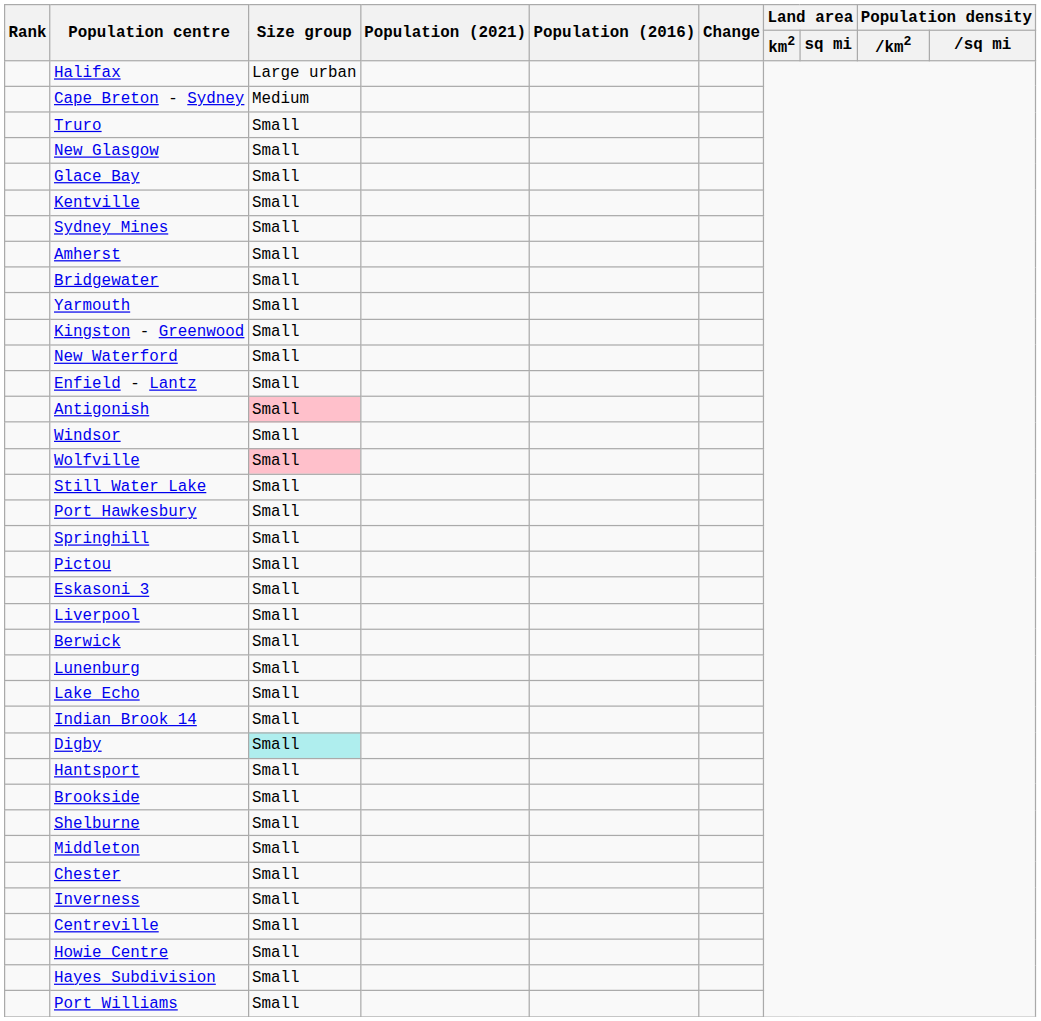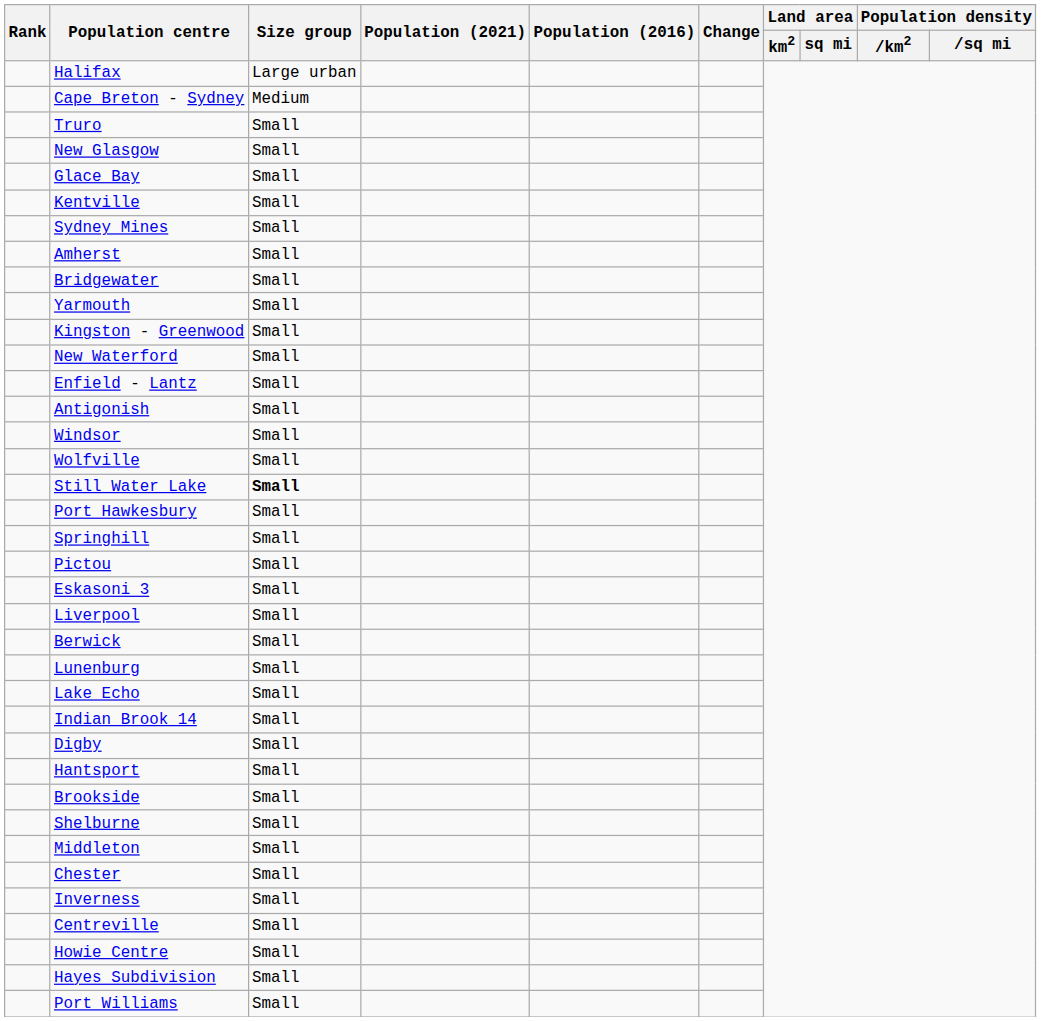(276, 409) pink background -> (276, 409) no background
(276, 461) pink background -> (276, 461) no background
(276, 487) normal -> (276, 487) bold
(276, 745) paleturquoise background -> (276, 745) no background
